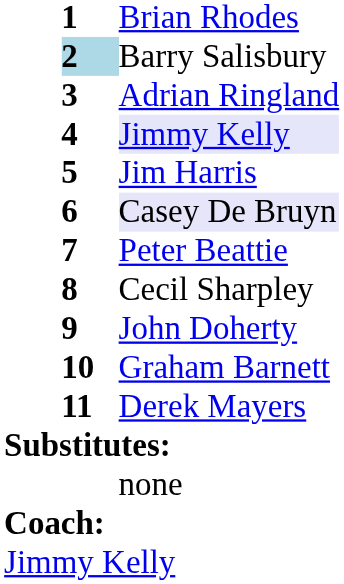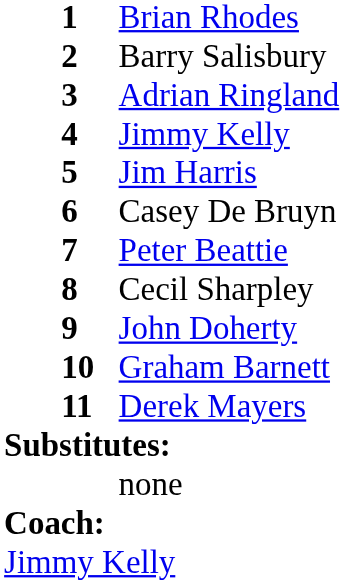(70, 55) lightblue background -> (70, 55) no background
(204, 133) lavender background -> (204, 133) no background
(228, 211) lavender background -> (228, 211) no background
